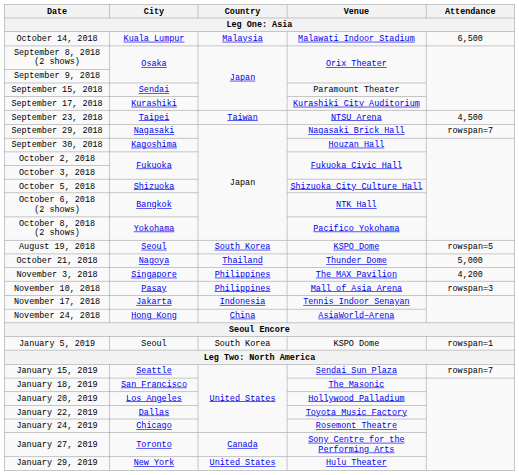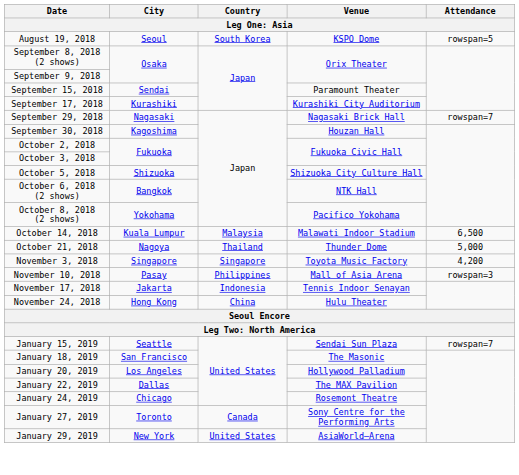rows swapped: (57, 247) <-> (57, 39)
- row: (57, 117)
(243, 275) Philippines -> (243, 261) Singapore
(356, 275) The MAX Pavilion -> (356, 261) Toyota Music Factory
(356, 316) AsiaWorld–Arena -> (356, 302) Hulu Theater
- row: (57, 343)
(356, 412) Toyota Music Factory -> (356, 385) The MAX Pavilion
(356, 463) Hulu Theater -> (356, 436) AsiaWorld–Arena
